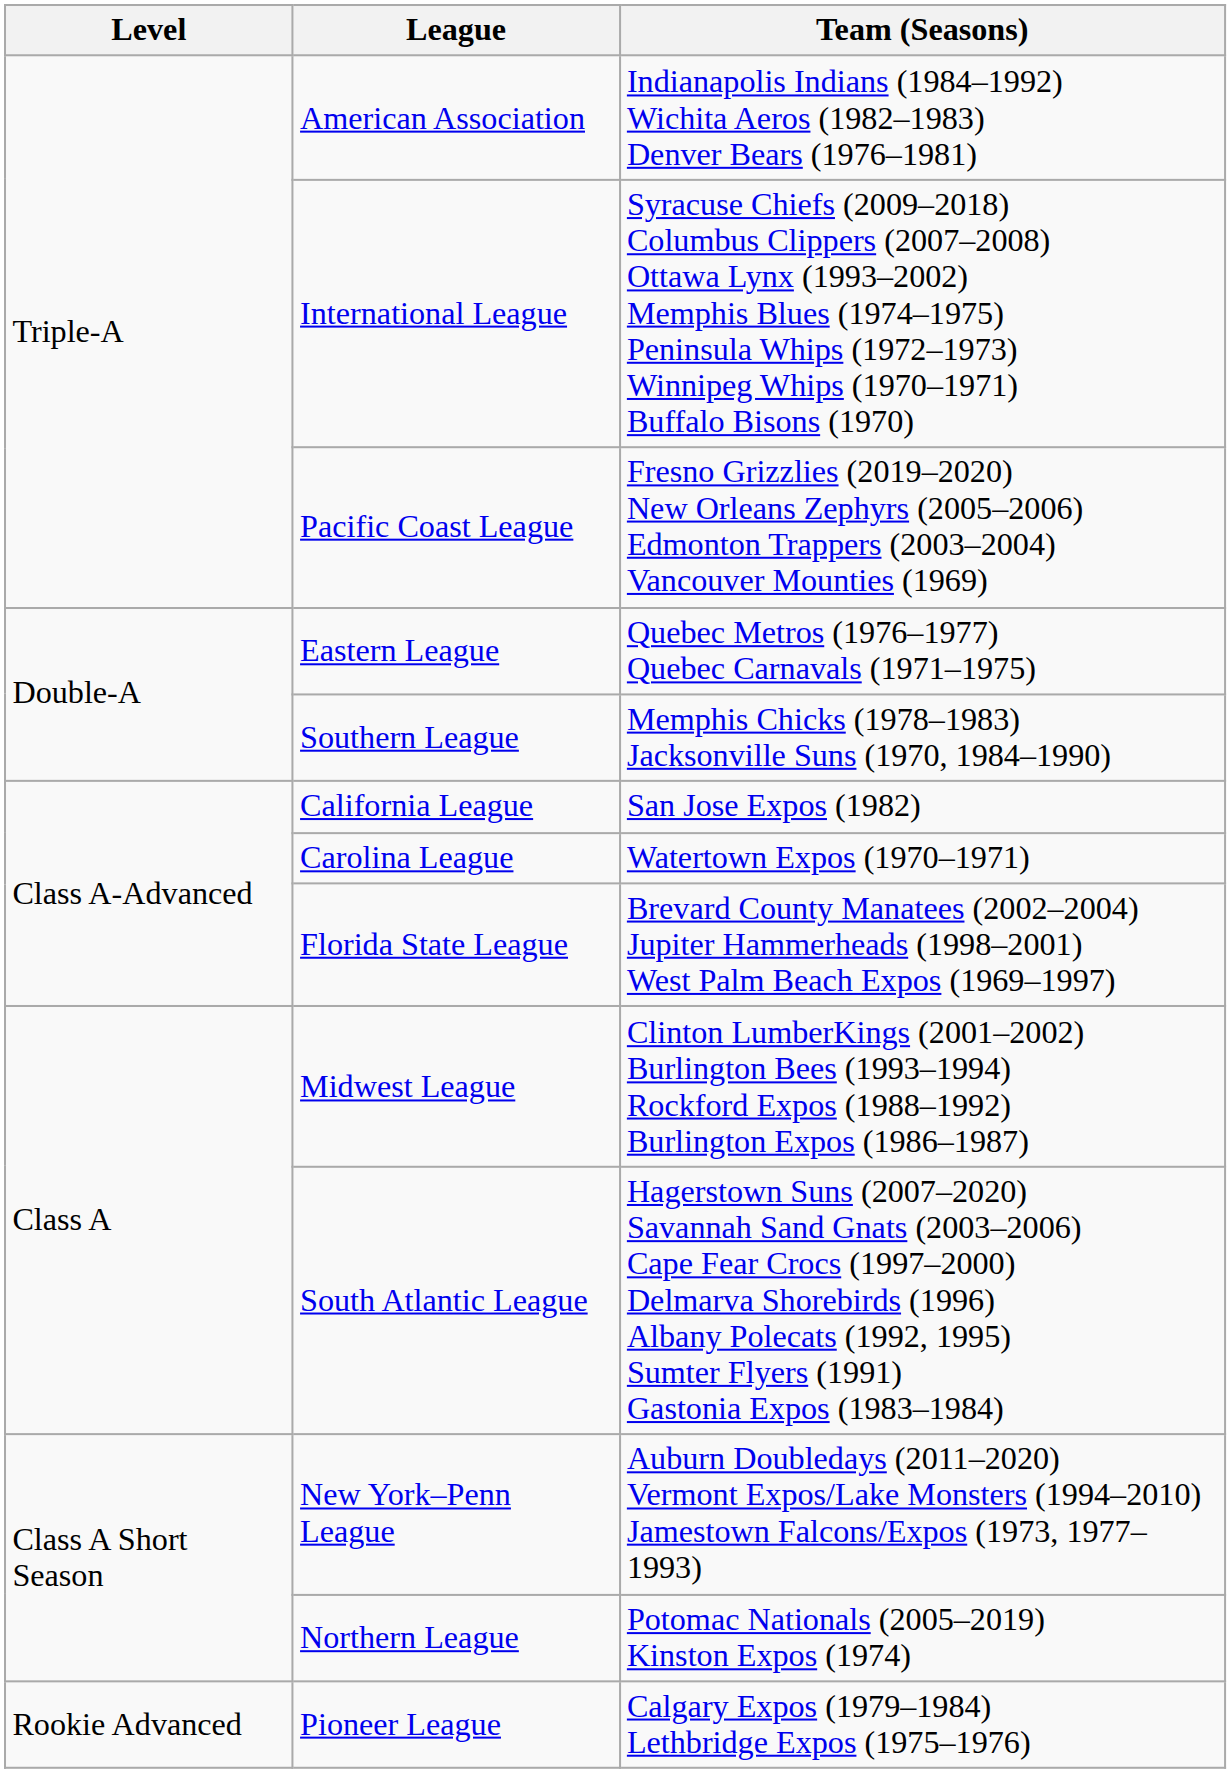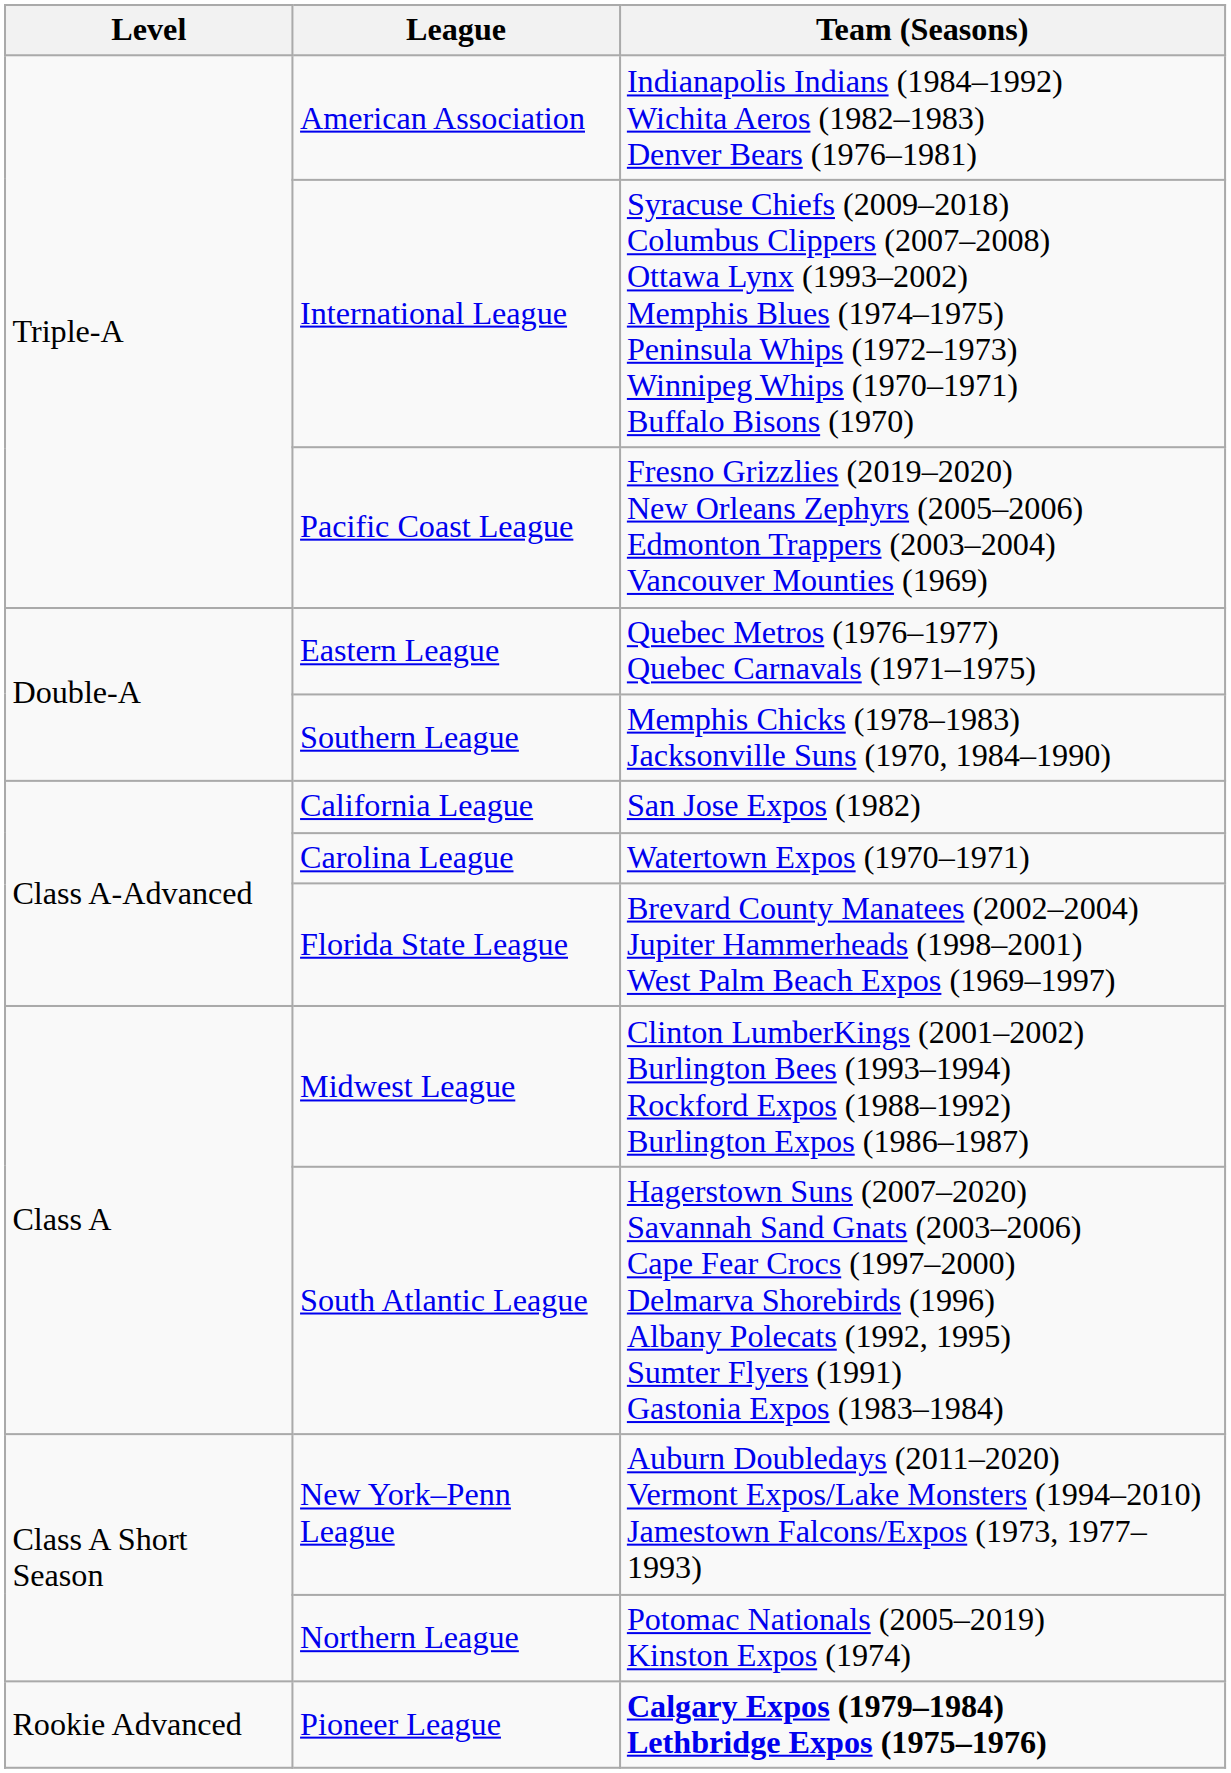(829, 1724) normal -> (837, 1724) bold
